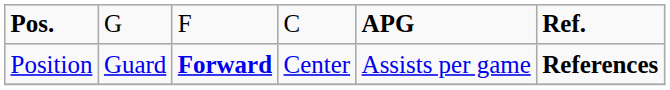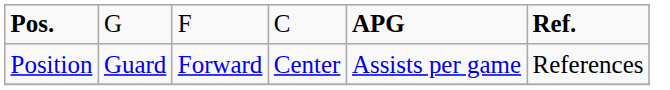(225, 63) bold -> (220, 63) normal
(600, 63) bold -> (588, 63) normal
